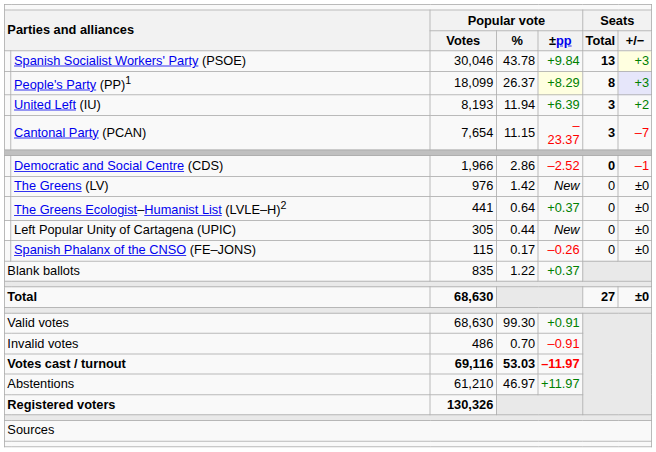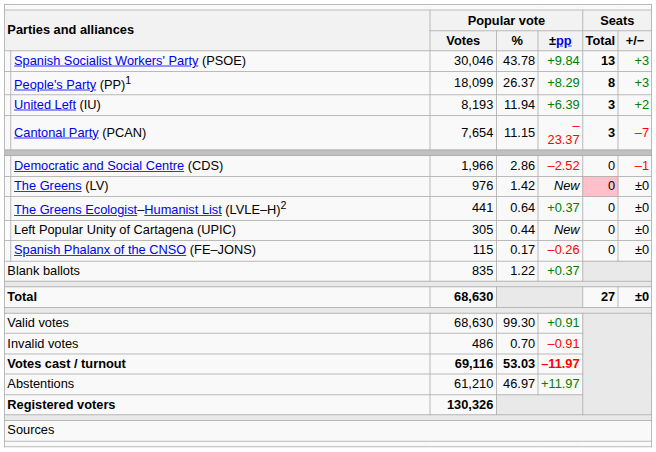(642, 61) lightyellow background -> (642, 61) no background
(563, 83) lightyellow background -> (563, 83) no background
(642, 83) lavender background -> (642, 83) no background
(612, 166) bold -> (612, 166) normal
(612, 186) no background -> (612, 186) pink background
